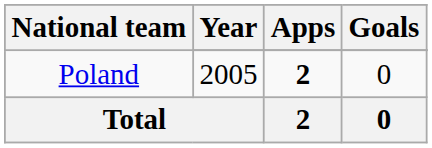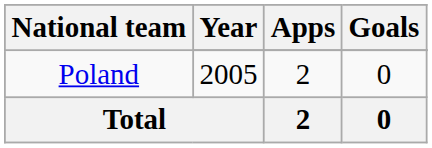(303, 73) bold -> (303, 73) normal
